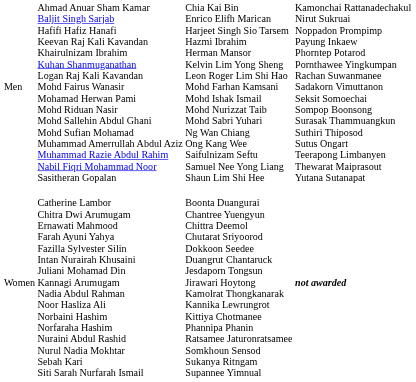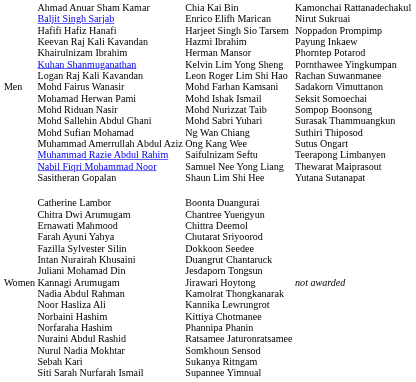(321, 282) bold -> (320, 282) normal
